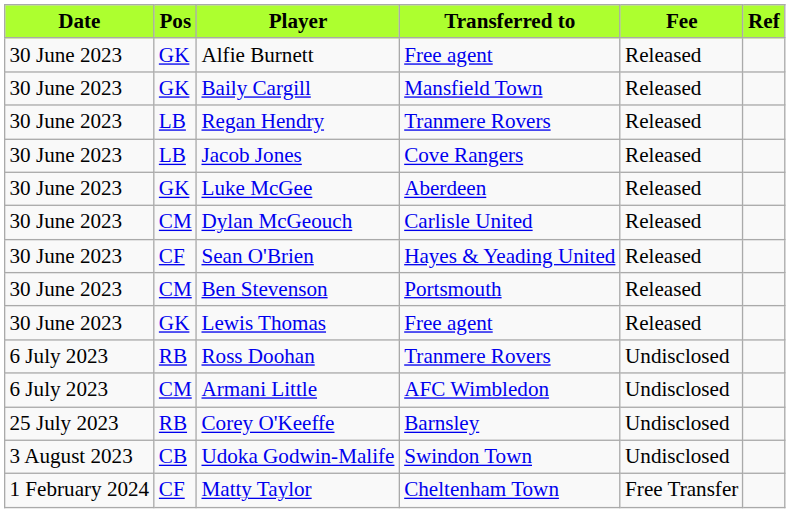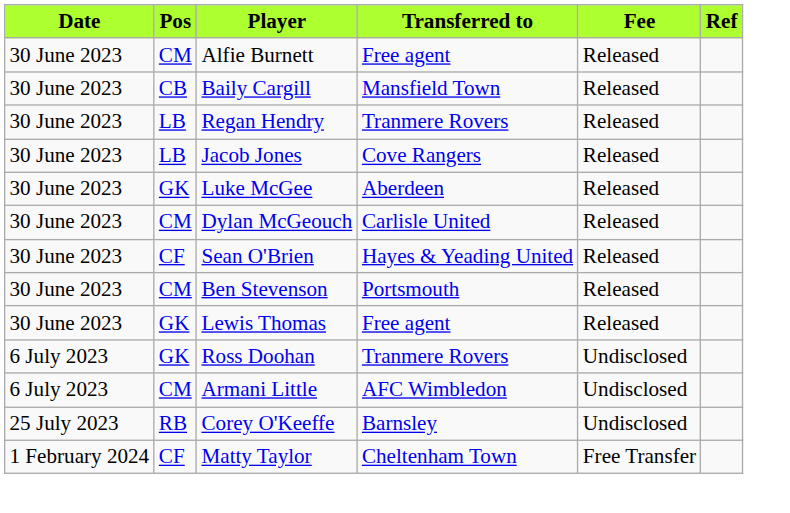(174, 54) GK -> (175, 54) CM
(174, 88) GK -> (173, 88) CB
(173, 356) RB -> (174, 356) GK
- row: (298, 456)
